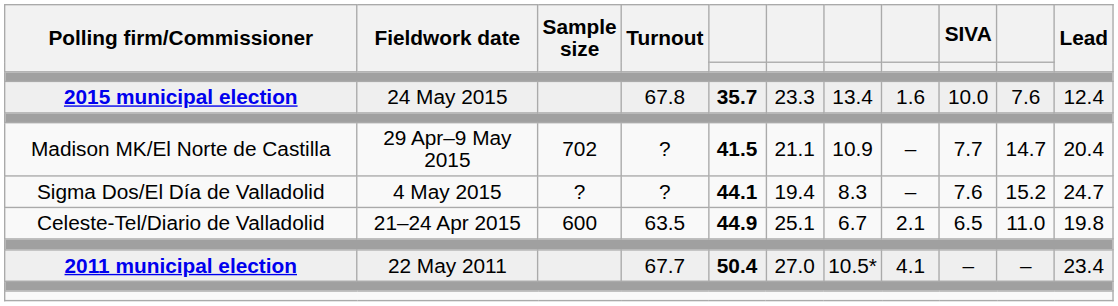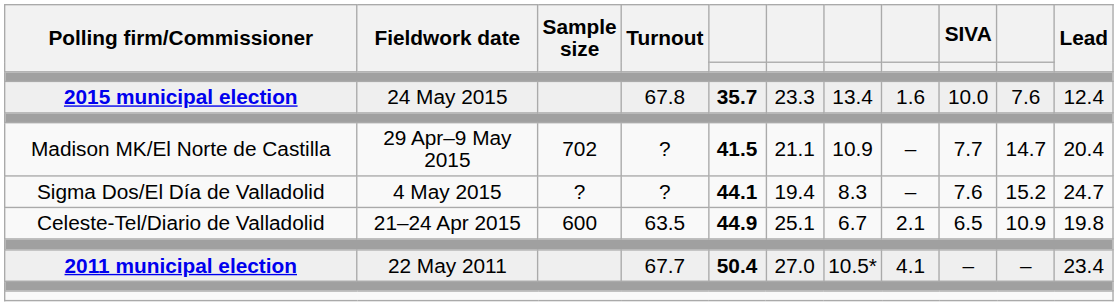(1026, 223) 11.0 -> (1026, 223) 10.9
